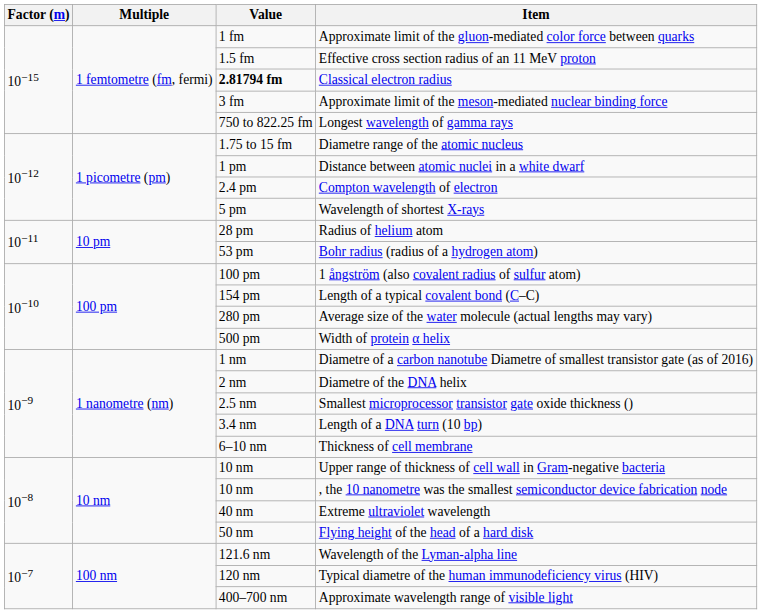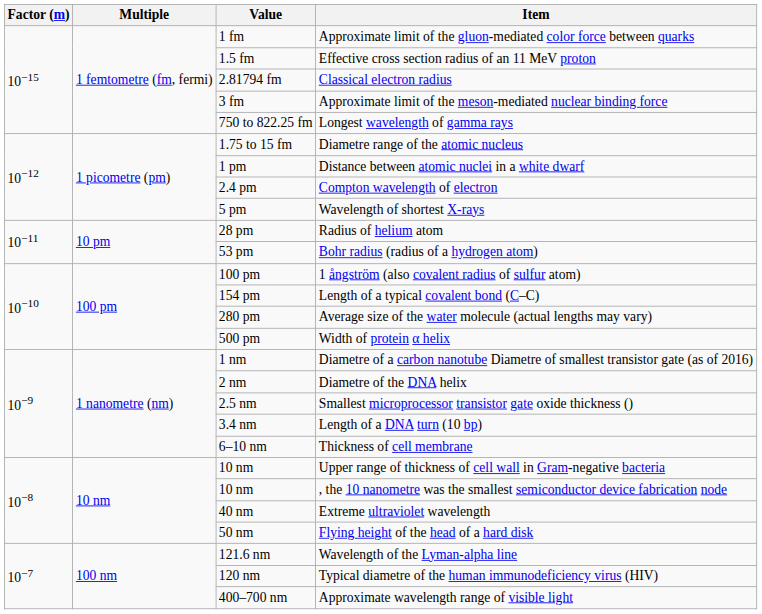(251, 79) bold -> (250, 79) normal
